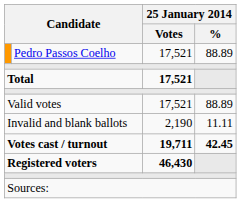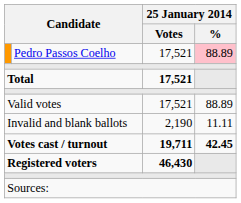(219, 53) no background -> (219, 53) pink background
